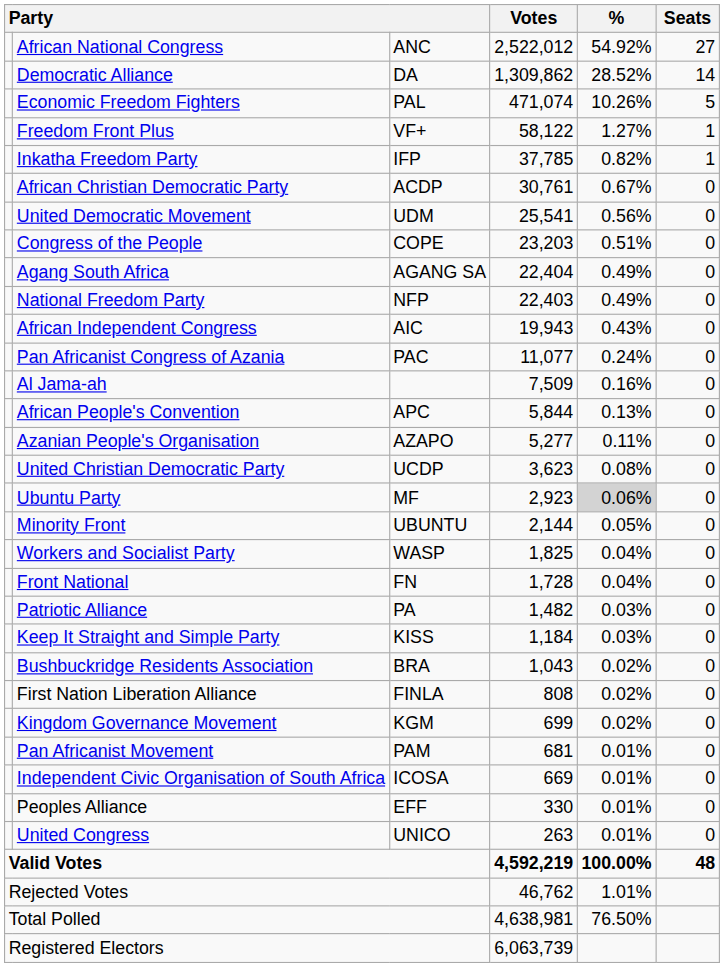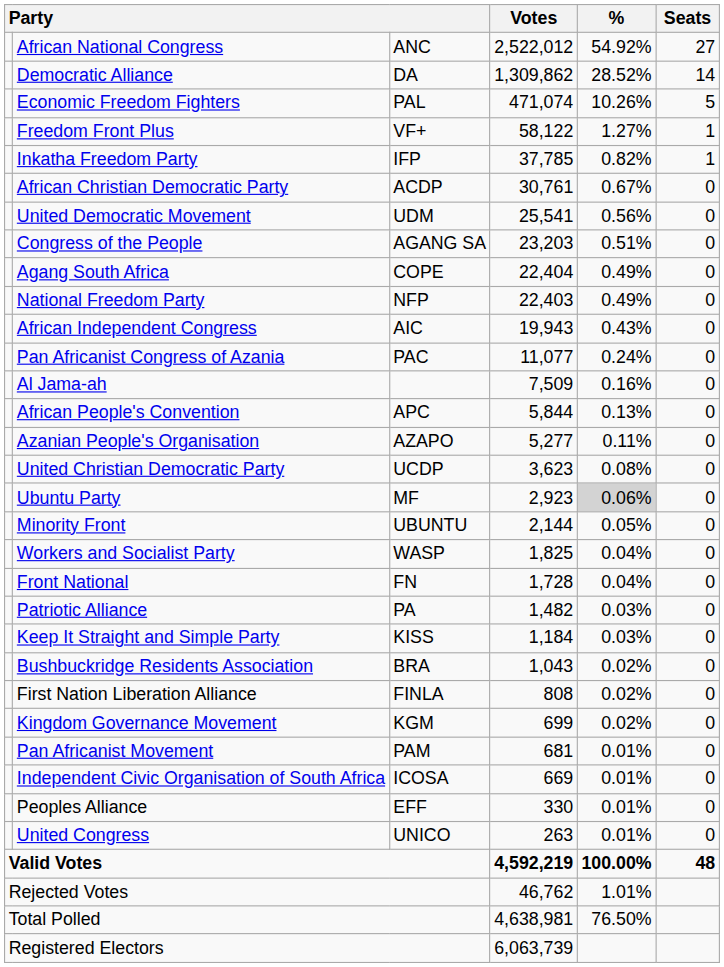(418, 243) COPE -> (440, 243) AGANG SA
(440, 272) AGANG SA -> (418, 272) COPE
